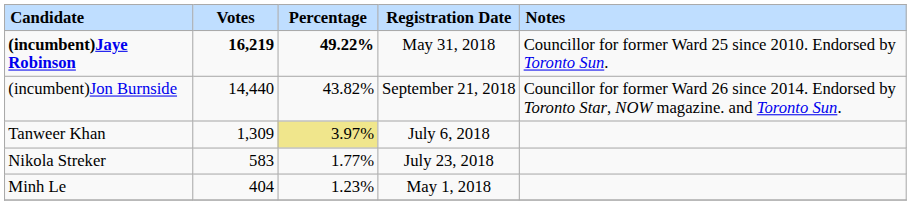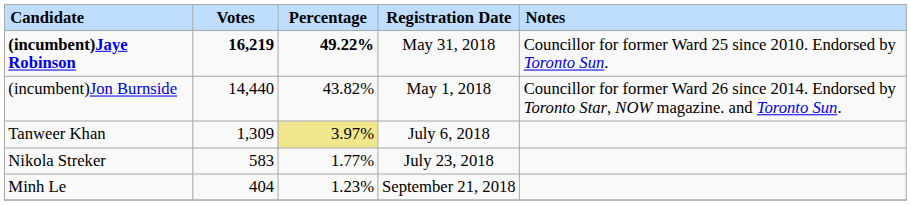(449, 89) September 21, 2018 -> (449, 89) May 1, 2018
(449, 187) May 1, 2018 -> (449, 187) September 21, 2018
